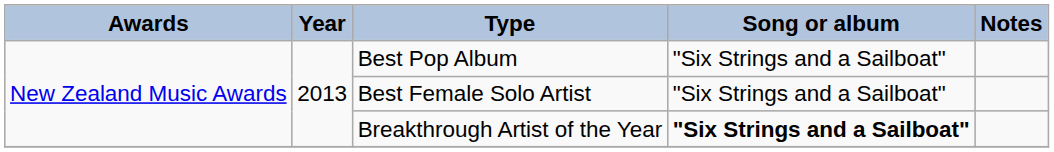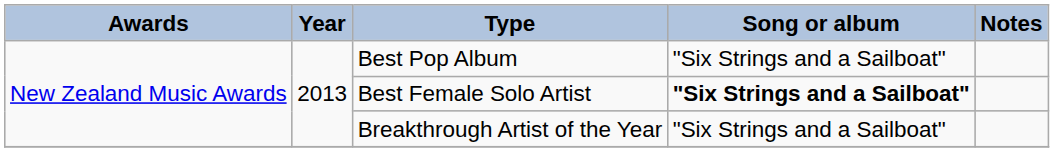(809, 94) normal -> (821, 94) bold
(821, 129) bold -> (809, 129) normal
